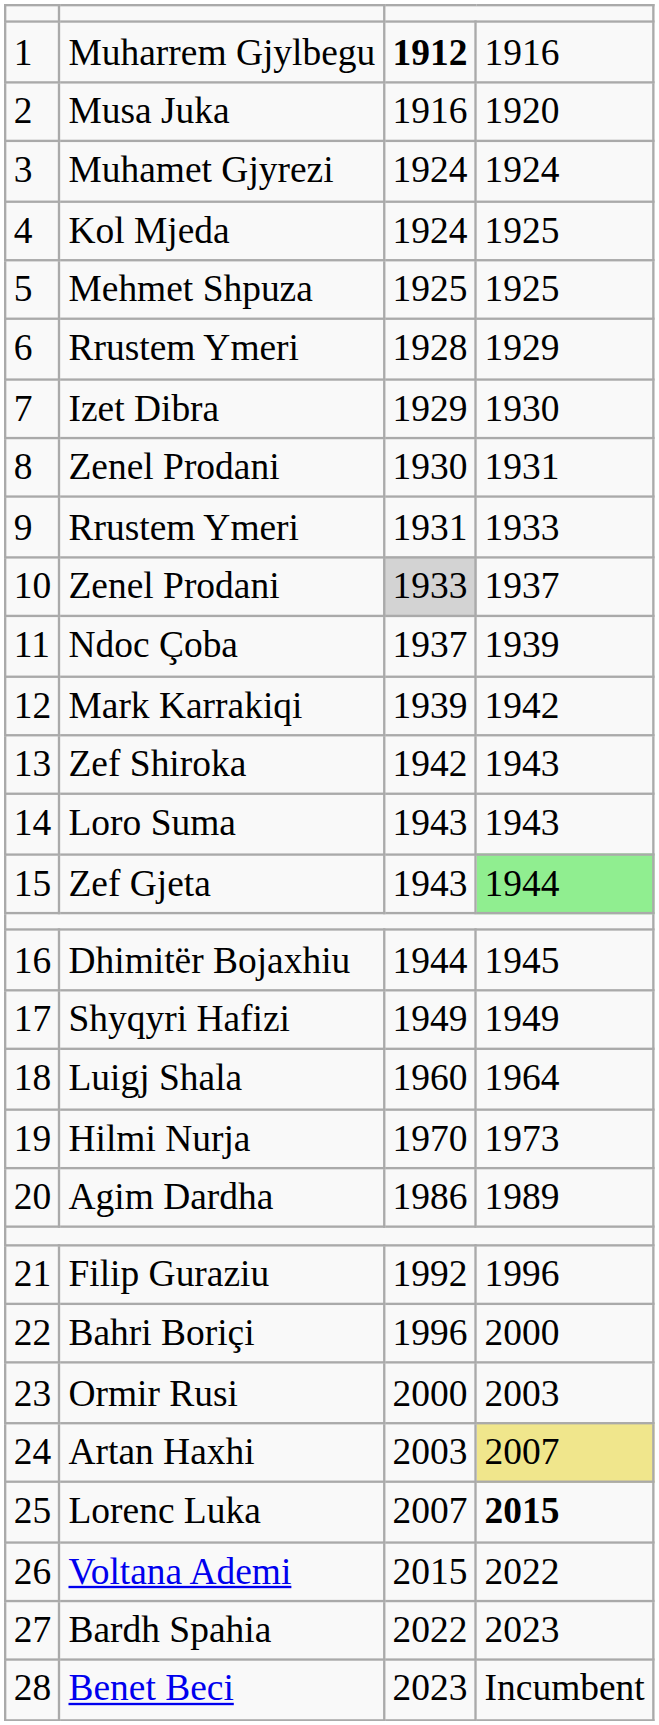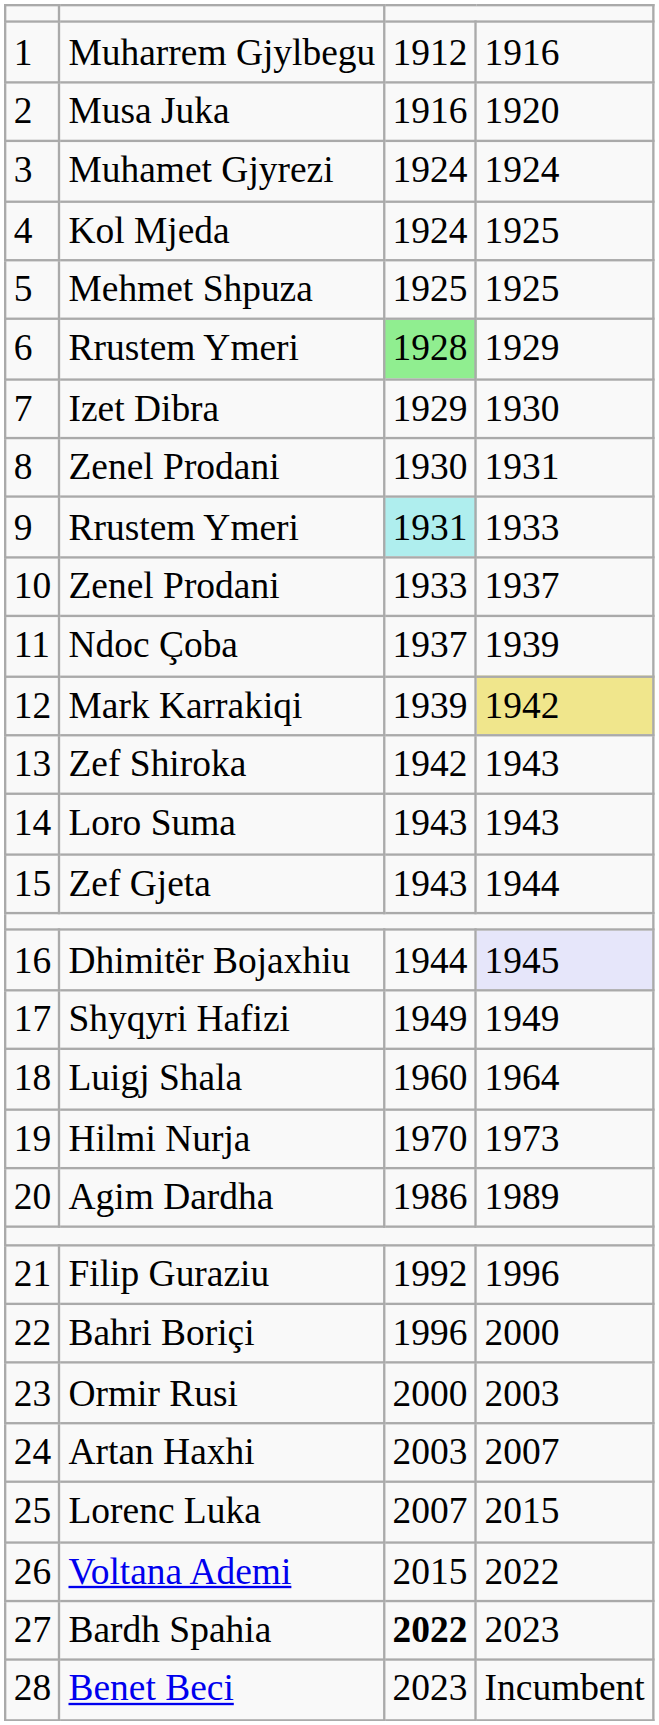(430, 51) bold -> (430, 51) normal
(430, 348) no background -> (430, 348) lightgreen background
(430, 526) no background -> (430, 526) paleturquoise background
(430, 585) lightgrey background -> (430, 585) no background
(522, 704) no background -> (522, 704) khaki background
(522, 882) lightgreen background -> (522, 882) no background
(522, 959) no background -> (522, 959) lavender background
(522, 1451) khaki background -> (522, 1451) no background
(522, 1511) bold -> (522, 1511) normal
(430, 1629) normal -> (430, 1629) bold
